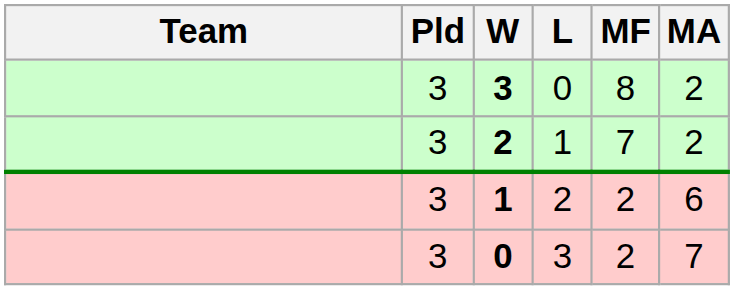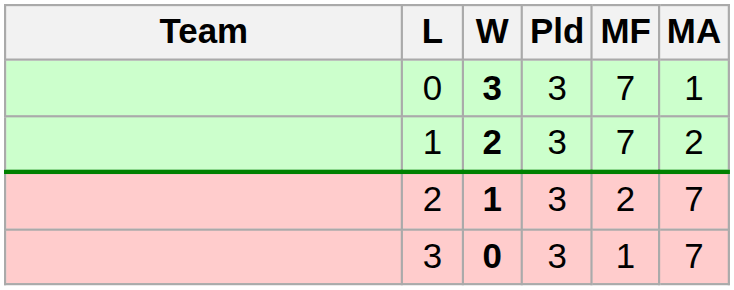columns swapped: (438, 32) <-> (563, 32)
(626, 87) 8 -> (626, 87) 7
(694, 87) 2 -> (694, 87) 1
(694, 200) 6 -> (694, 200) 7
(626, 255) 2 -> (626, 255) 1
